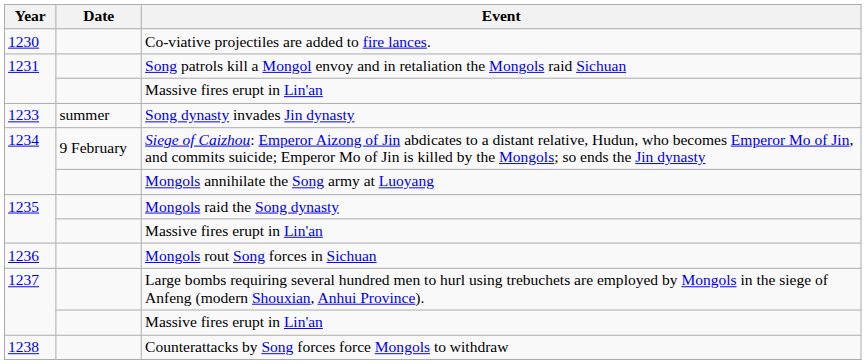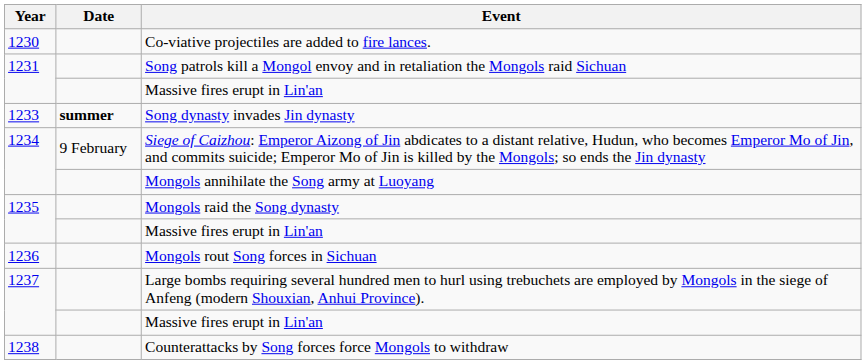(84, 115) normal -> (87, 115) bold
